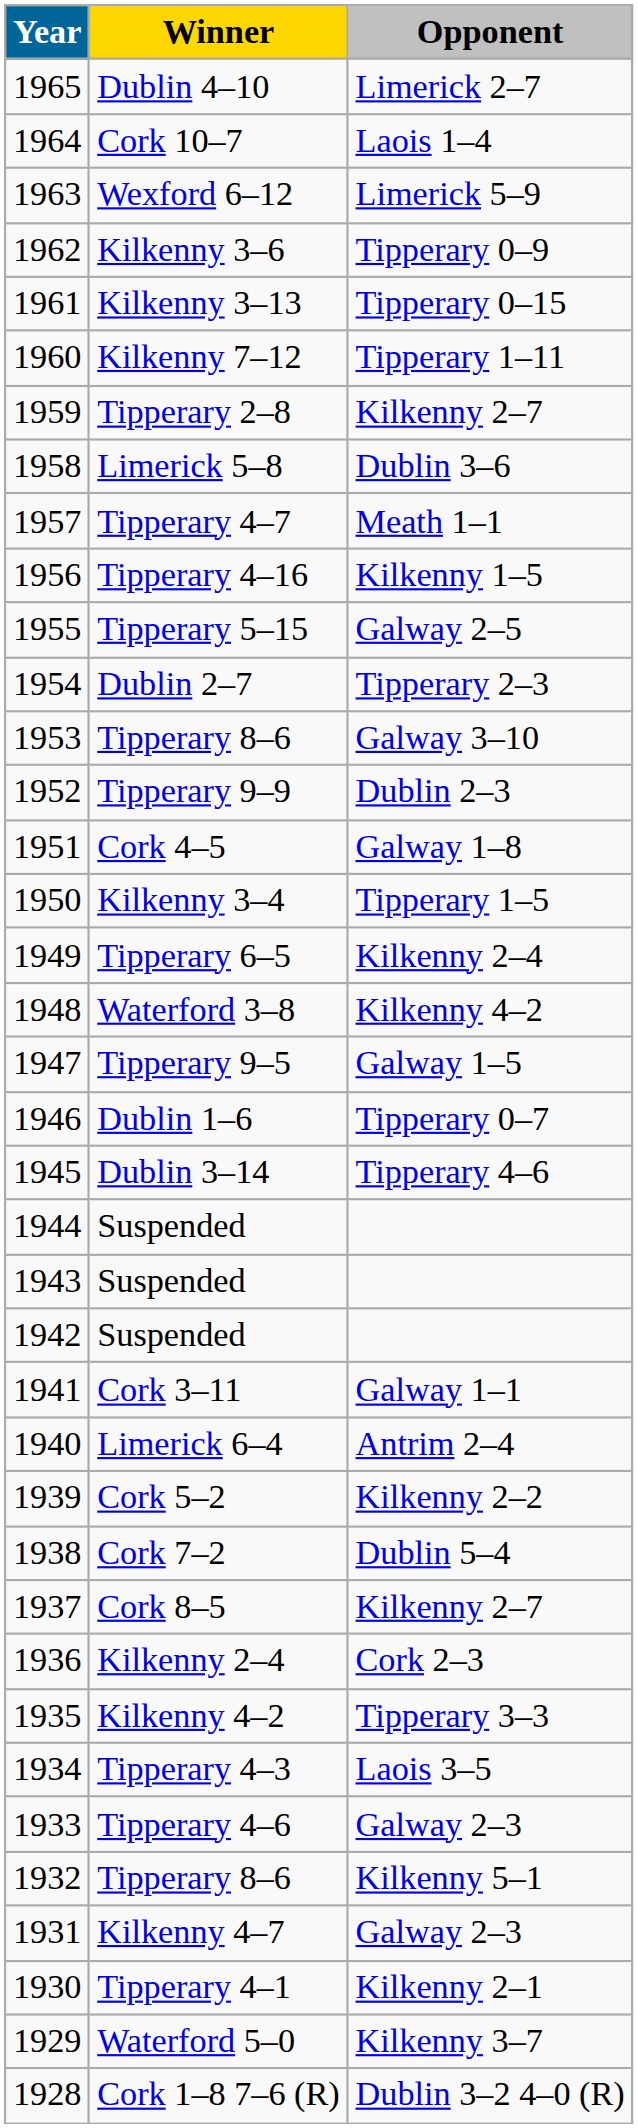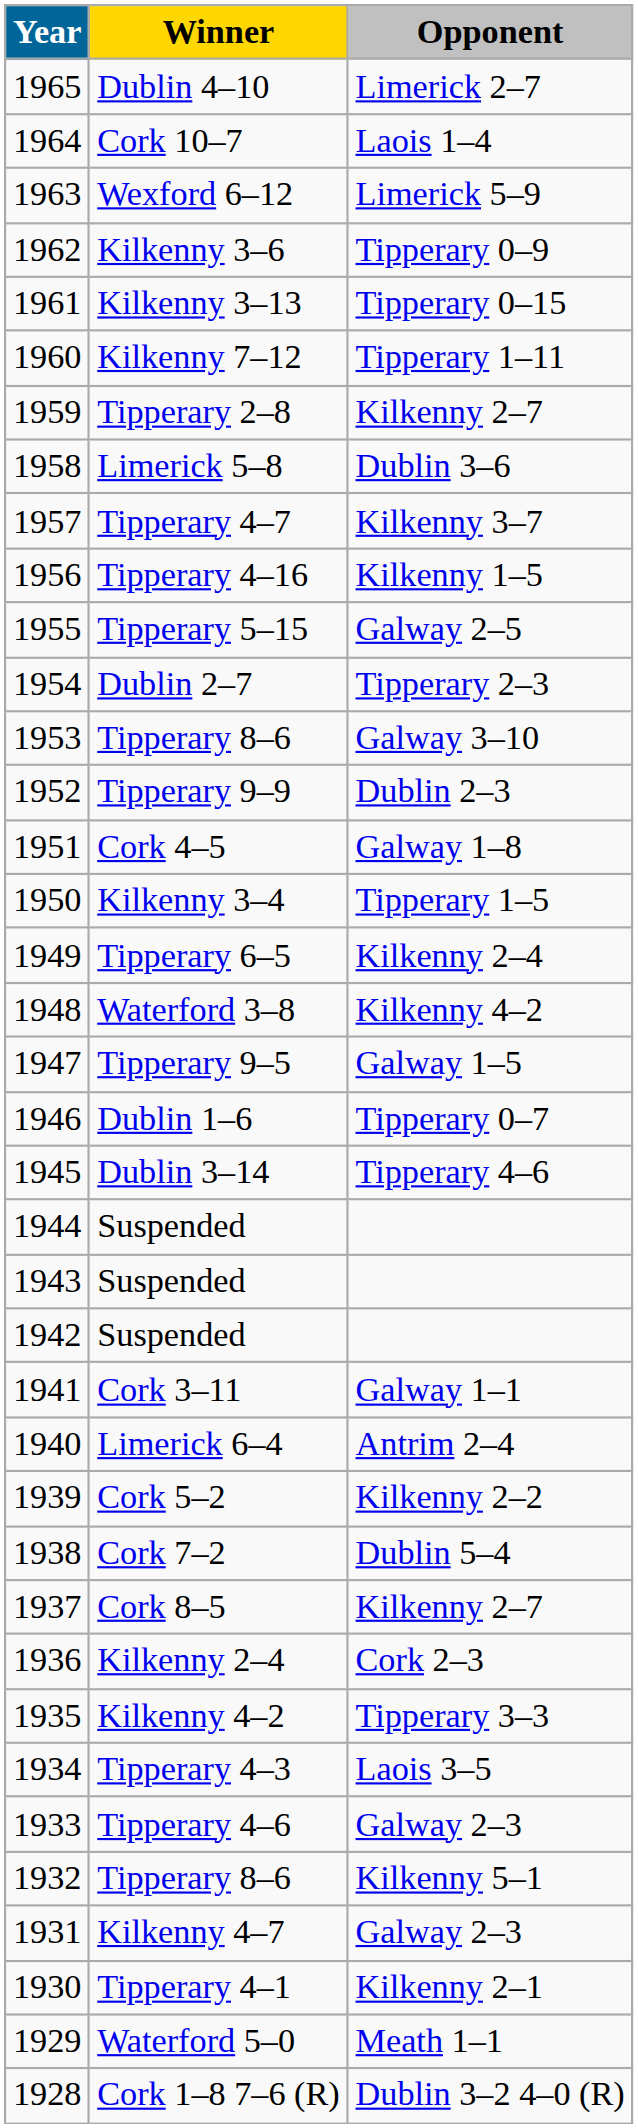(429, 520) Meath 1–1 -> (449, 520) Kilkenny 3–7
(449, 2040) Kilkenny 3–7 -> (429, 2040) Meath 1–1
